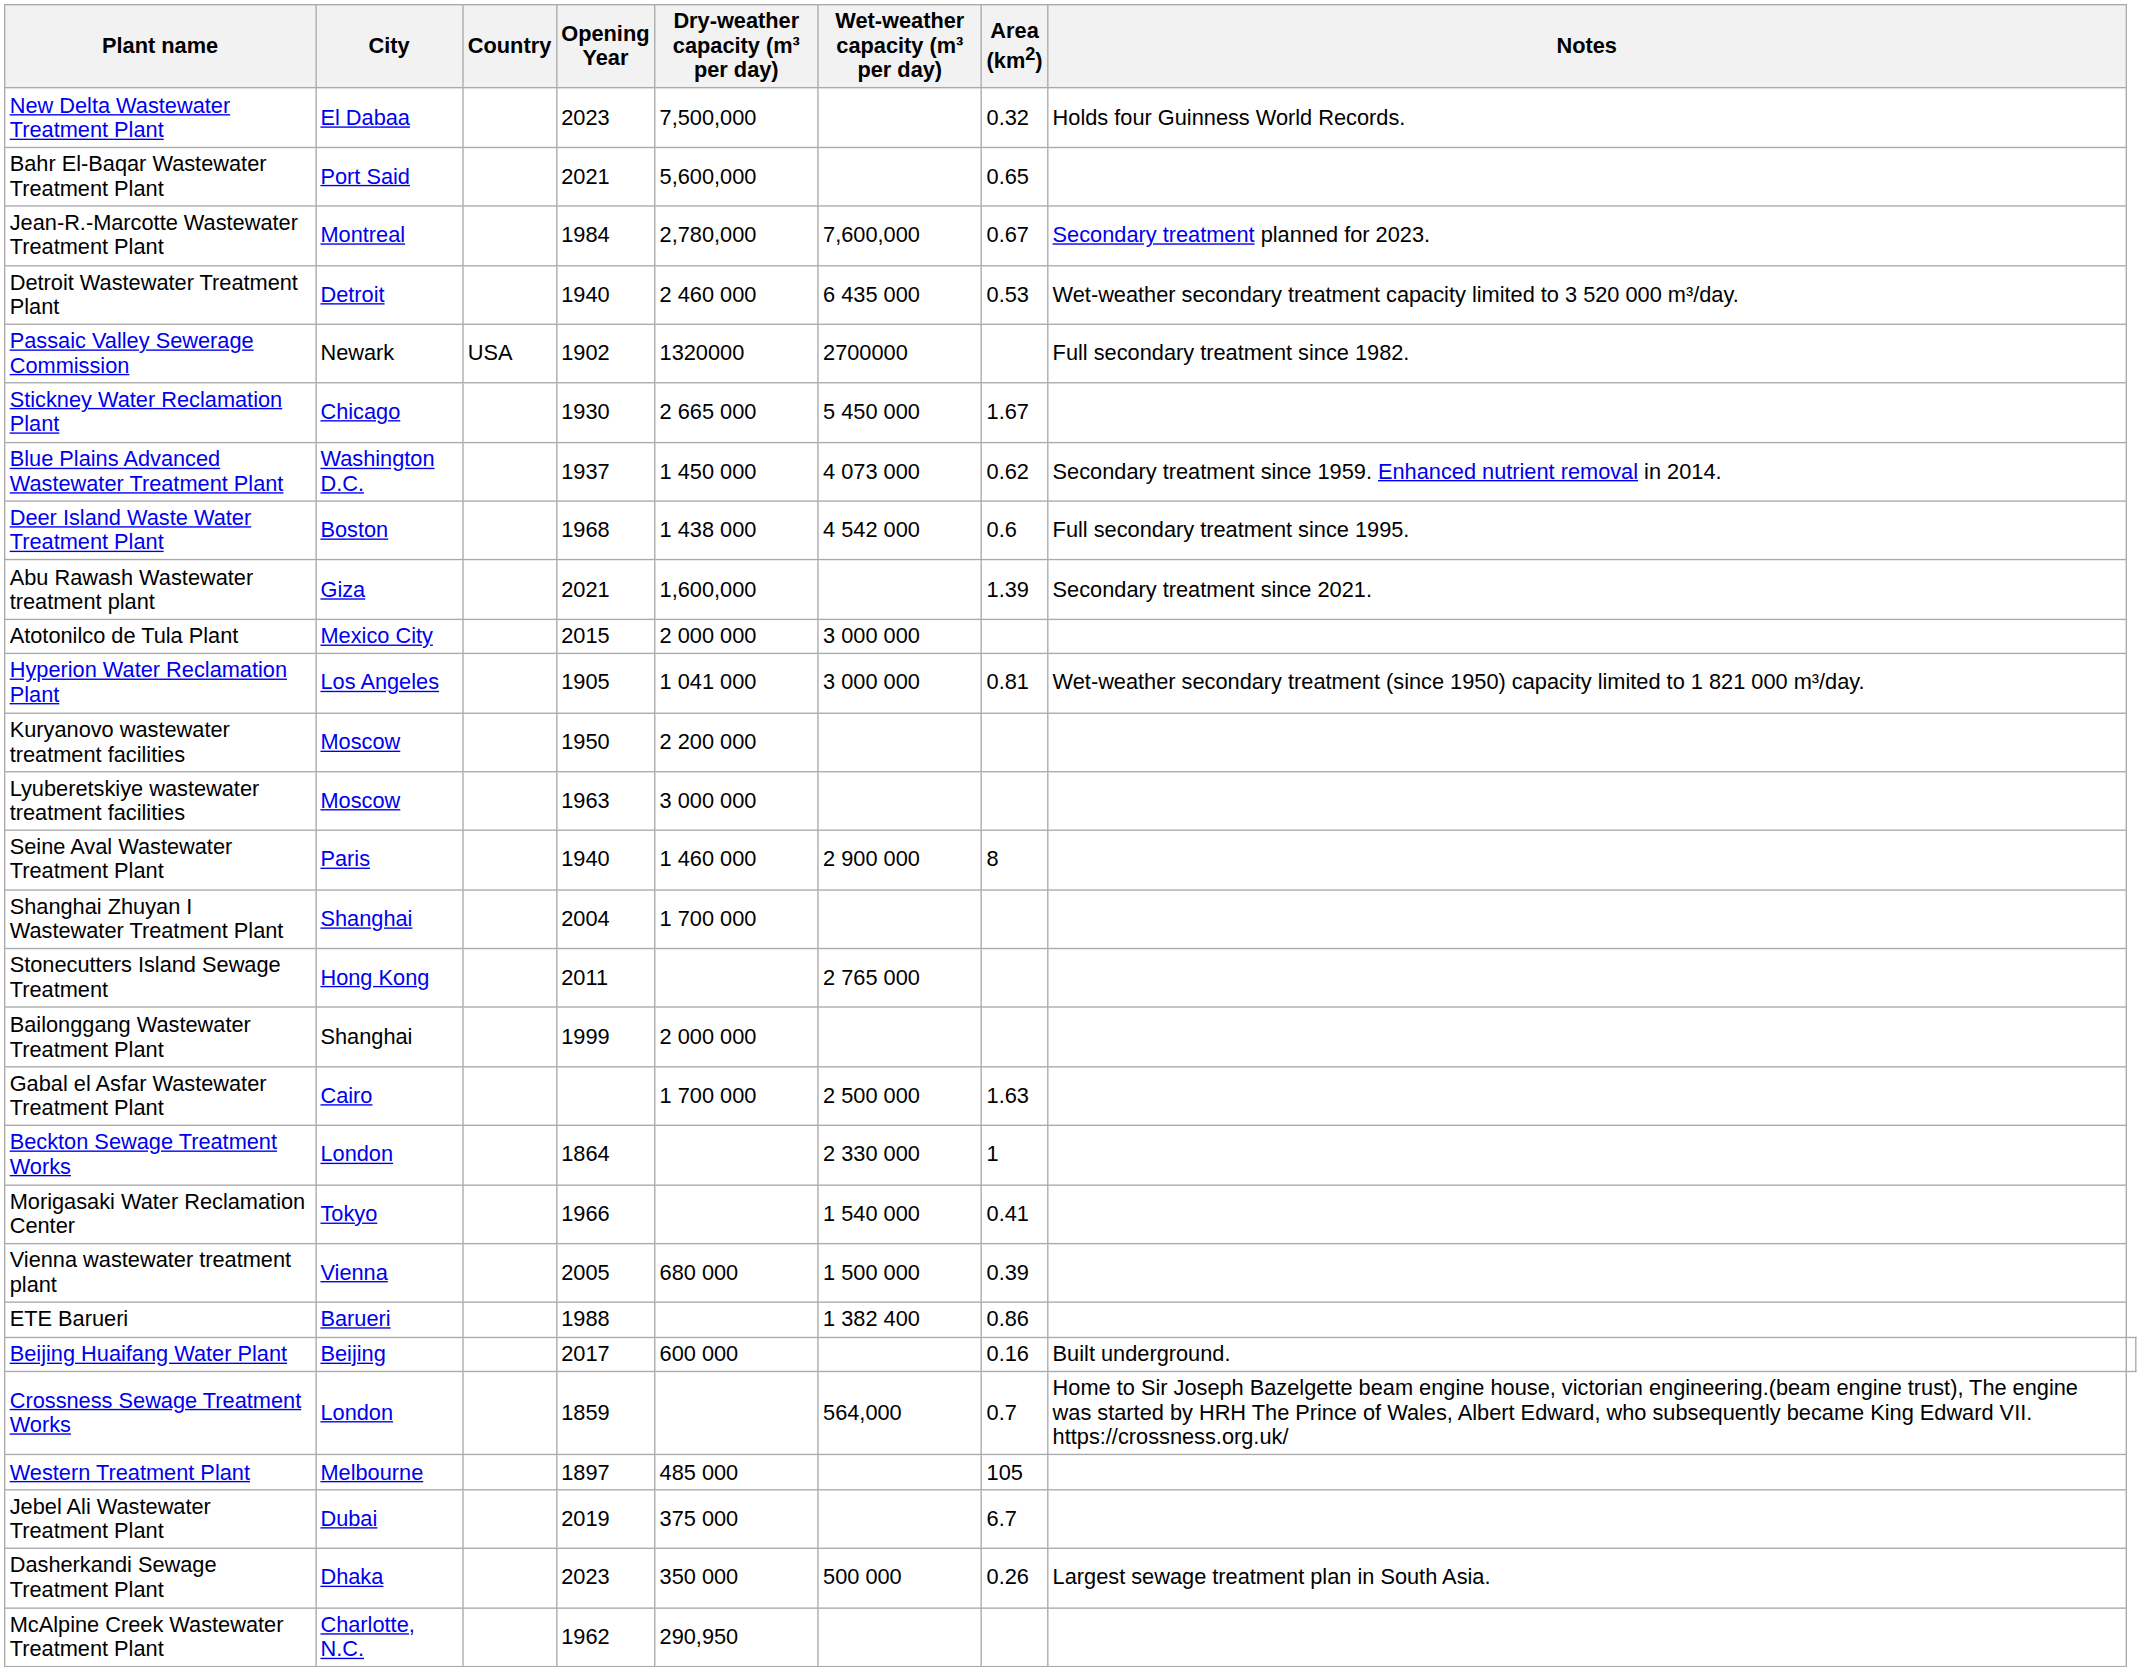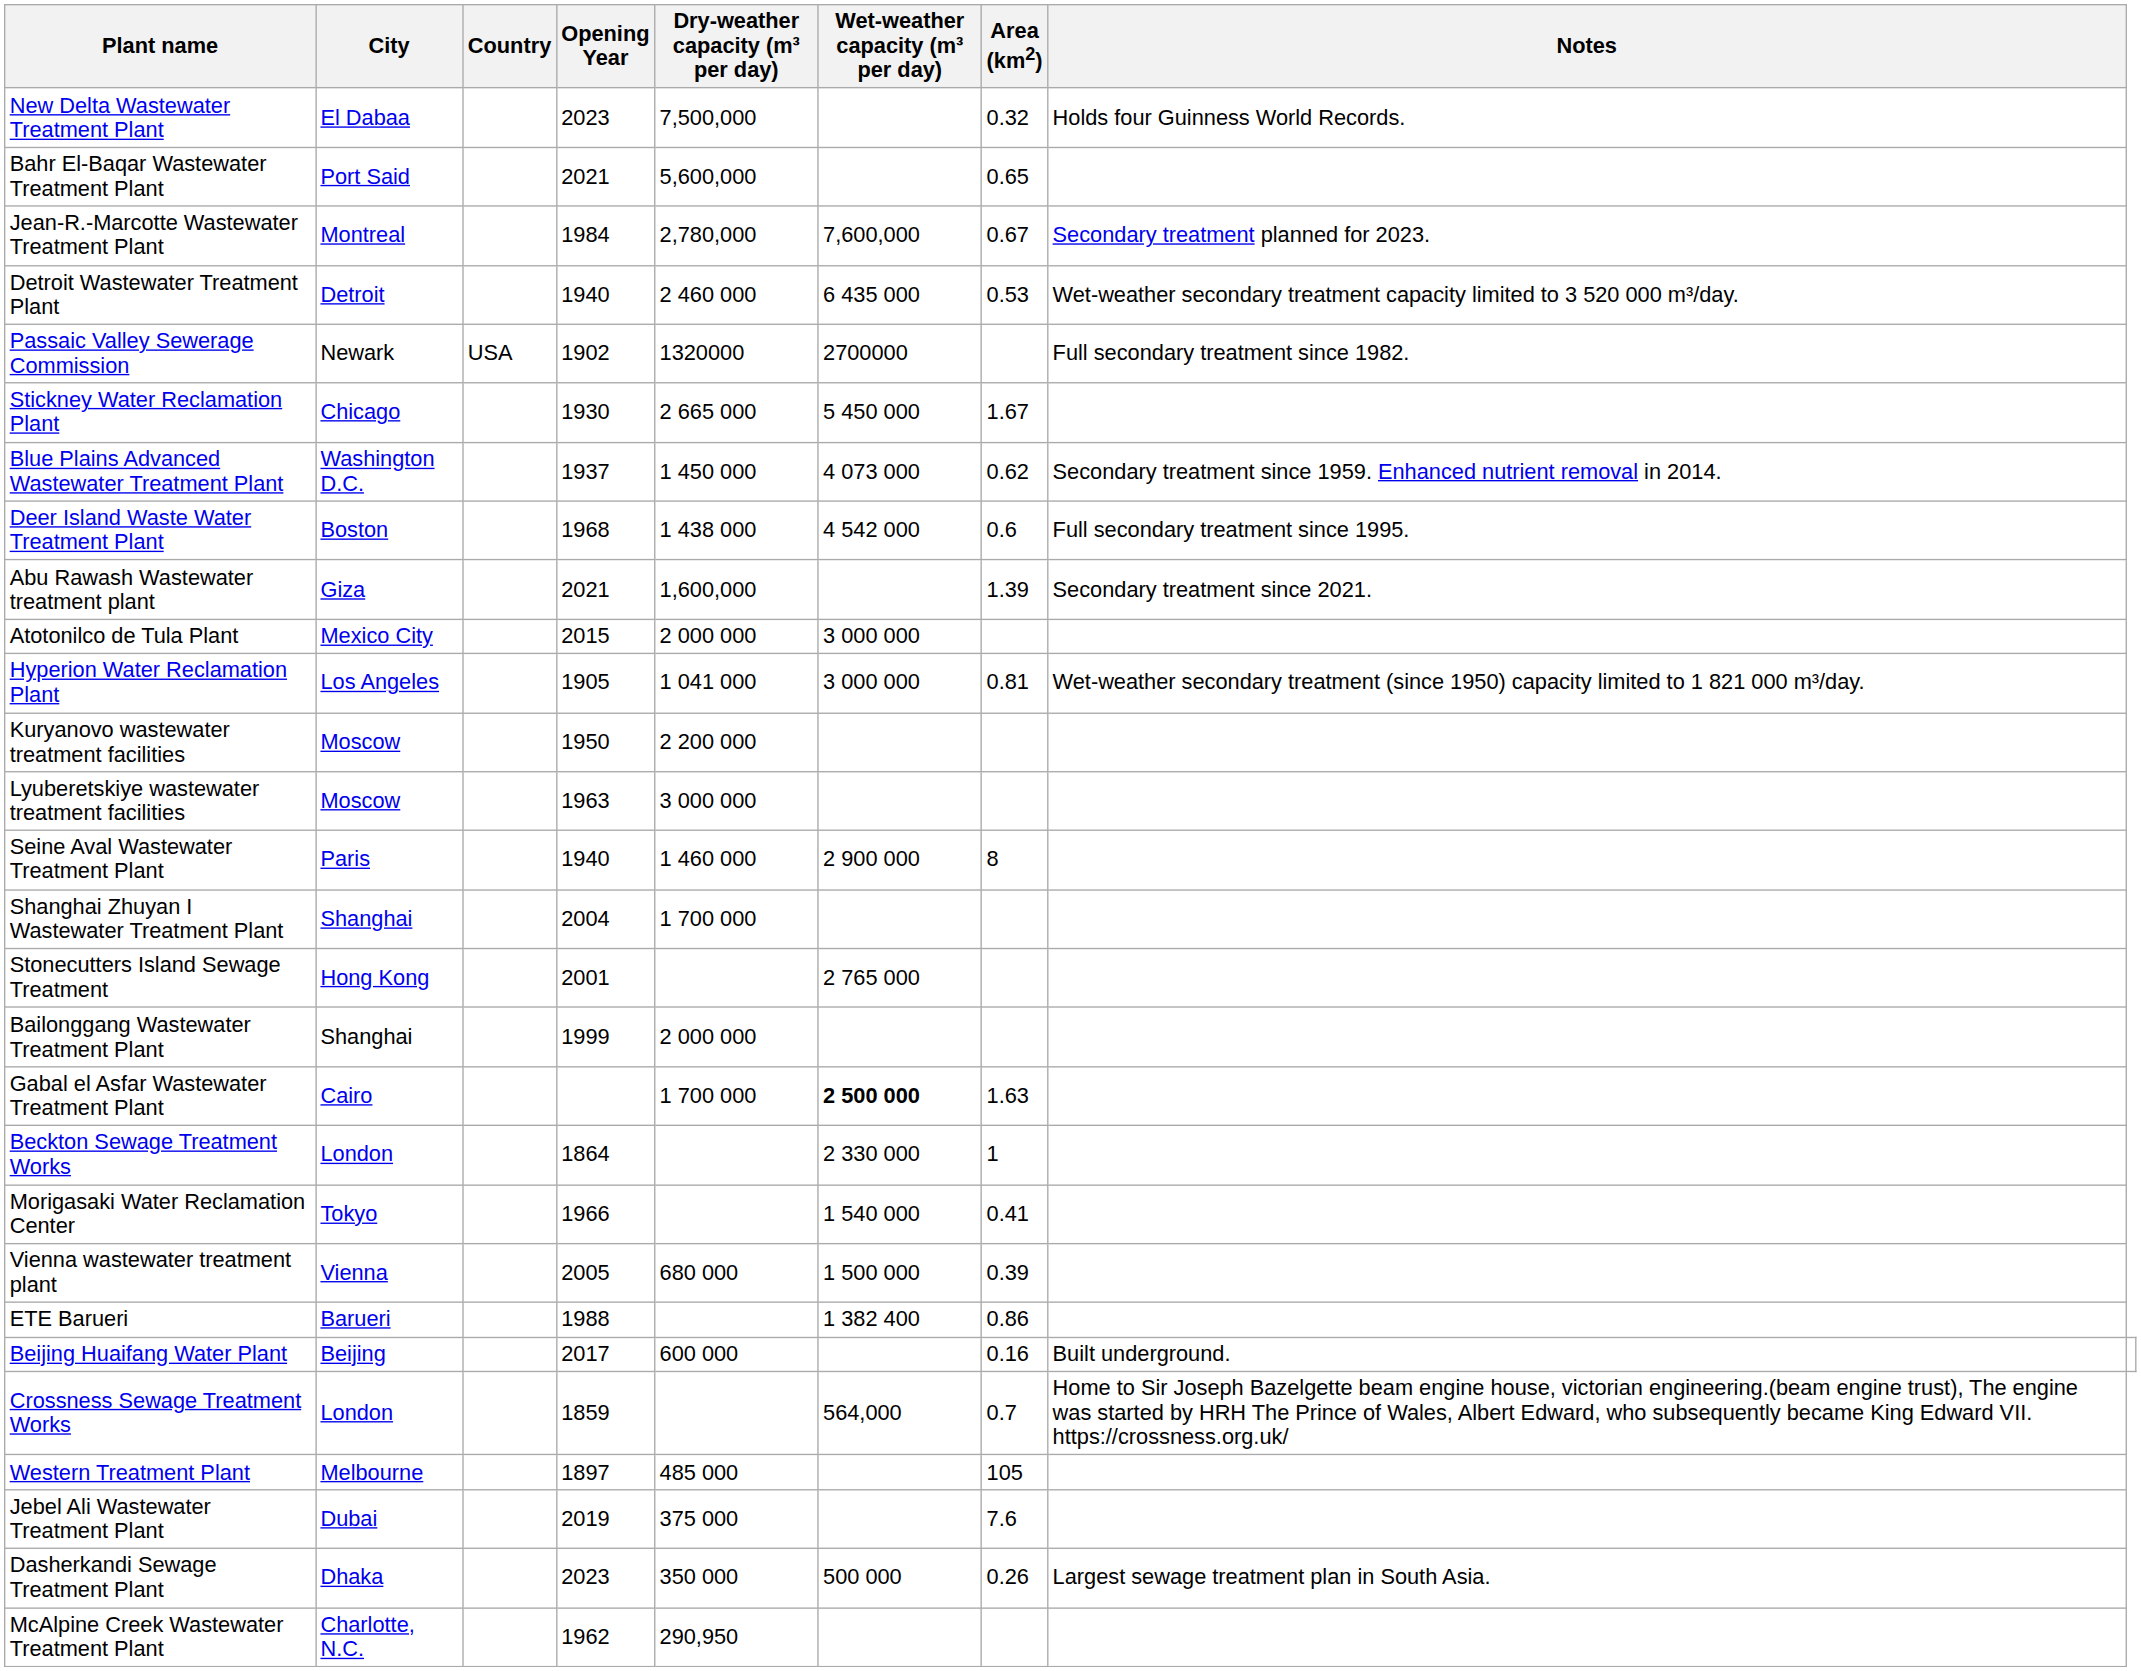(585, 977) 2011 -> (585, 977) 2001
(871, 1095) normal -> (871, 1095) bold
(1002, 1518) 6.7 -> (1002, 1518) 7.6
